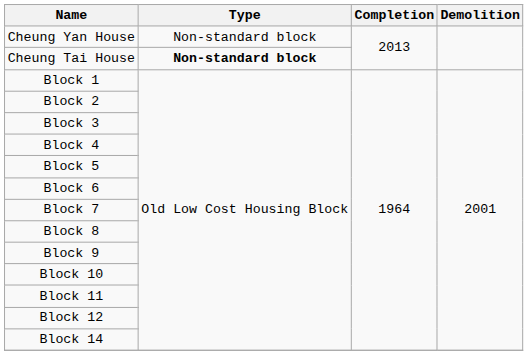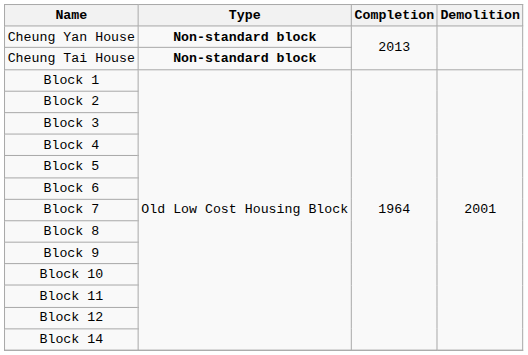(245, 37) normal -> (245, 37) bold
